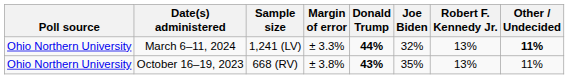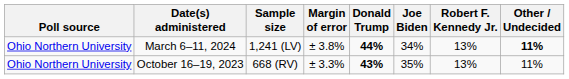(327, 46) ± 3.3% -> (327, 46) ± 3.8%
(412, 46) 32% -> (412, 46) 34%
(327, 65) ± 3.8% -> (327, 65) ± 3.3%
